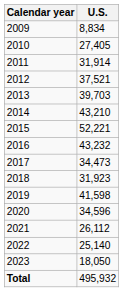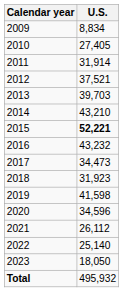(95, 128) normal -> (95, 128) bold
